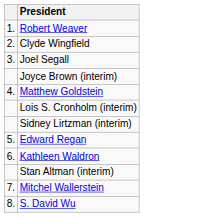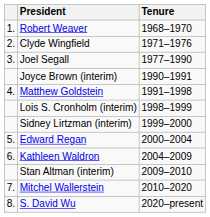+ column: (158, 12)
